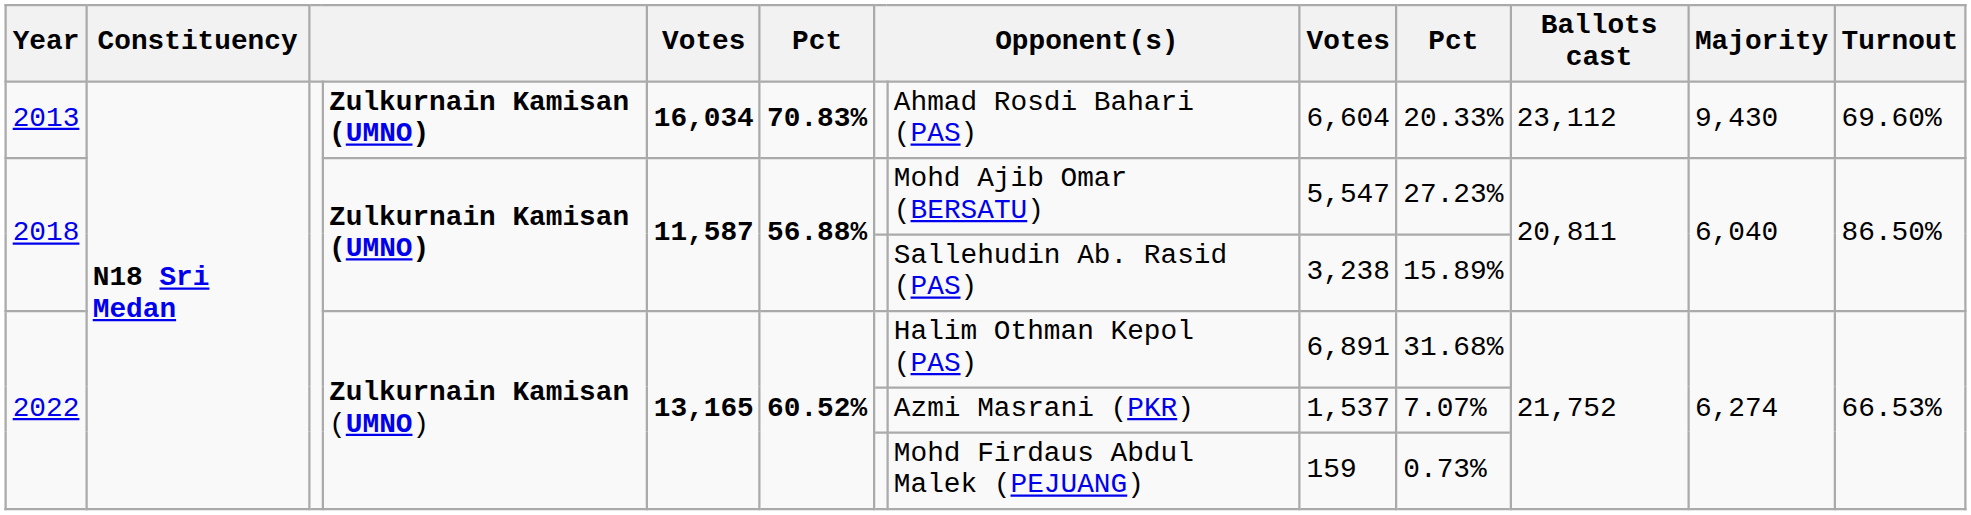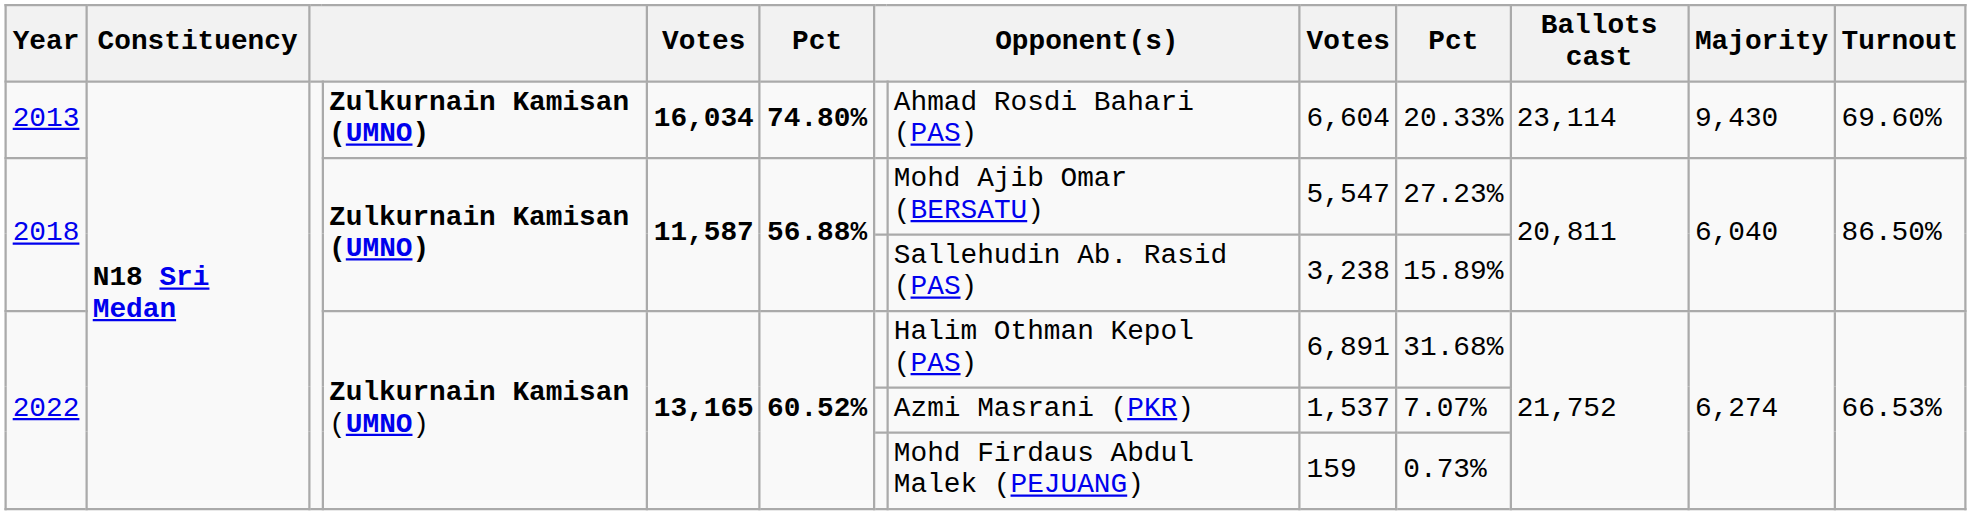(817, 120) 70.83% -> (817, 120) 74.80%
(1567, 120) 23,112 -> (1567, 120) 23,114
